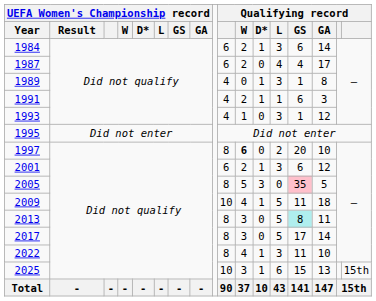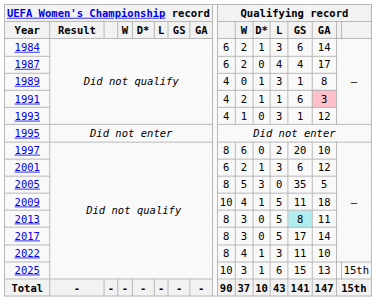(324, 99) no background -> (324, 99) pink background
(244, 150) bold -> (244, 150) normal
(300, 185) pink background -> (300, 185) no background
